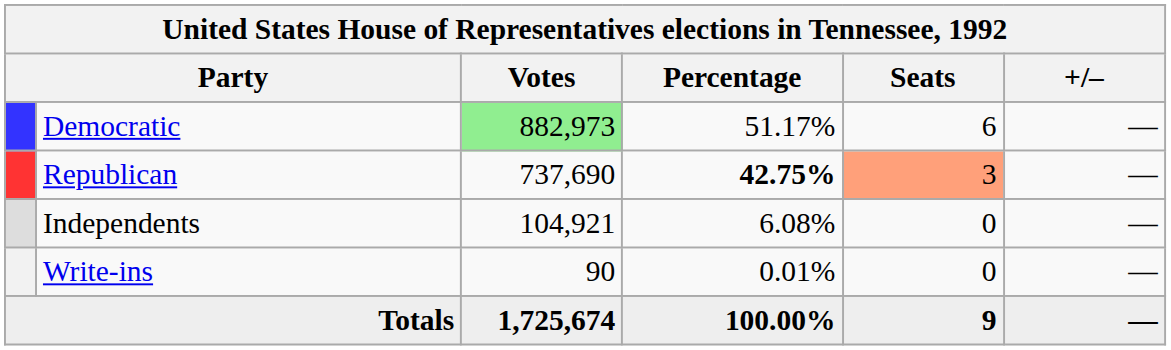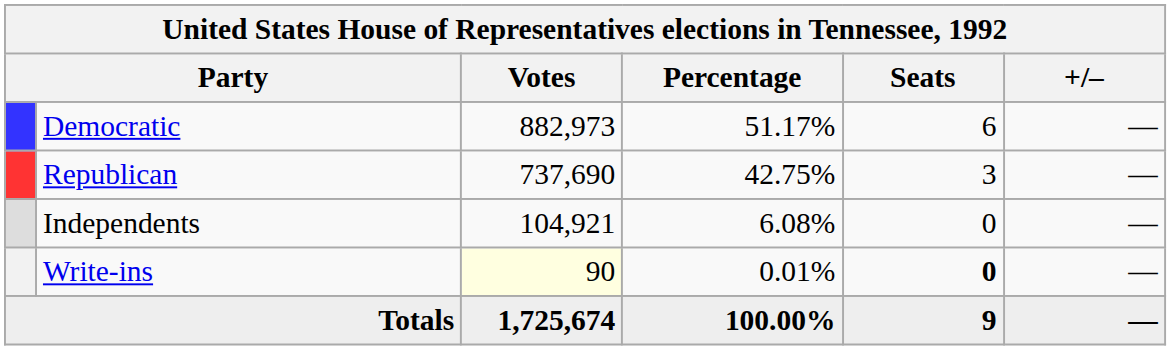(567, 126) lightgreen background -> (567, 126) no background
(788, 174) bold -> (790, 174) normal
(989, 174) lightsalmon background -> (989, 174) no background
(601, 272) no background -> (601, 272) lightyellow background
(989, 272) normal -> (989, 272) bold
